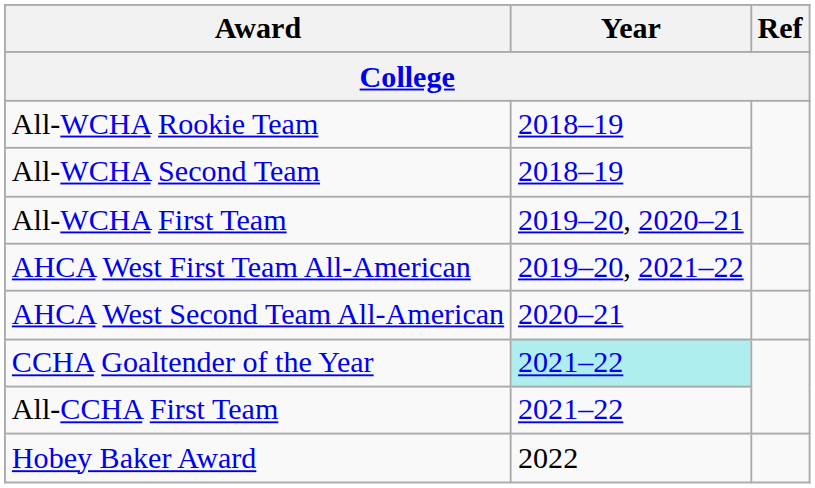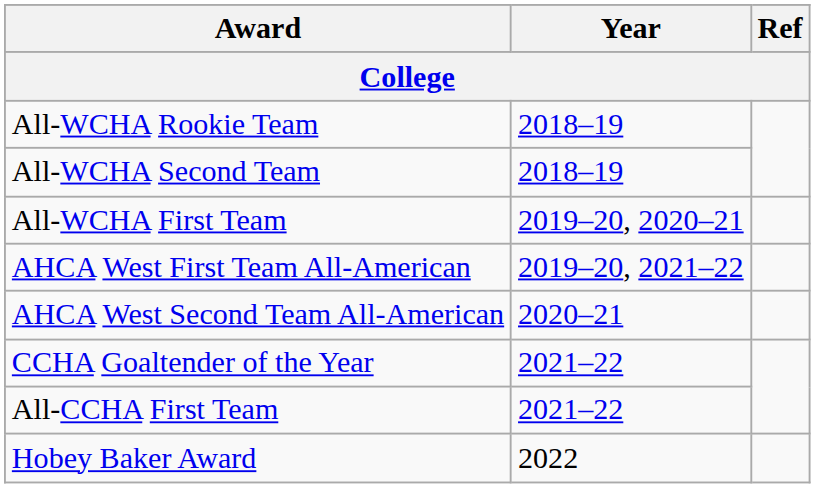(571, 362) paleturquoise background -> (571, 362) no background
